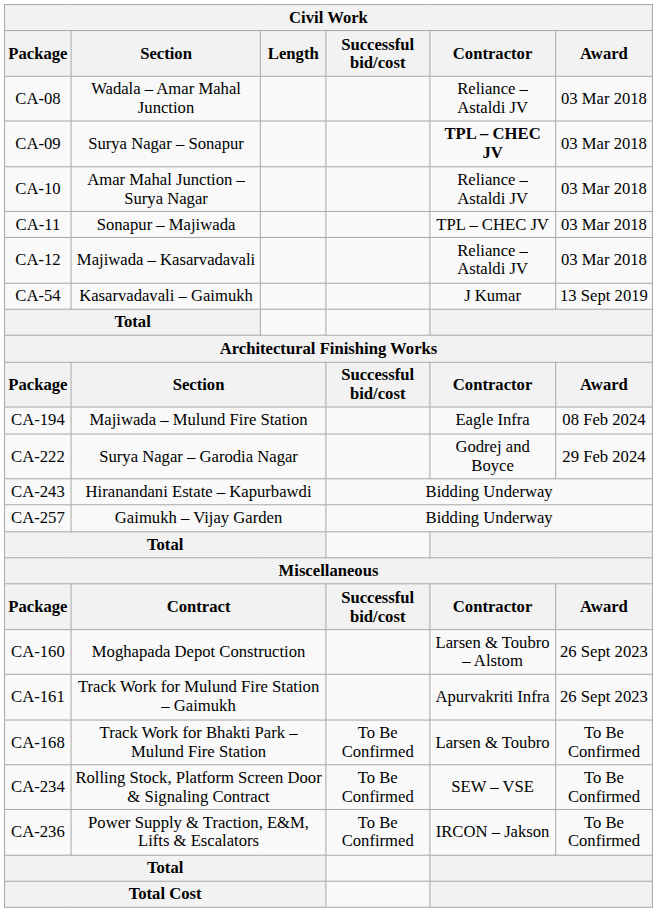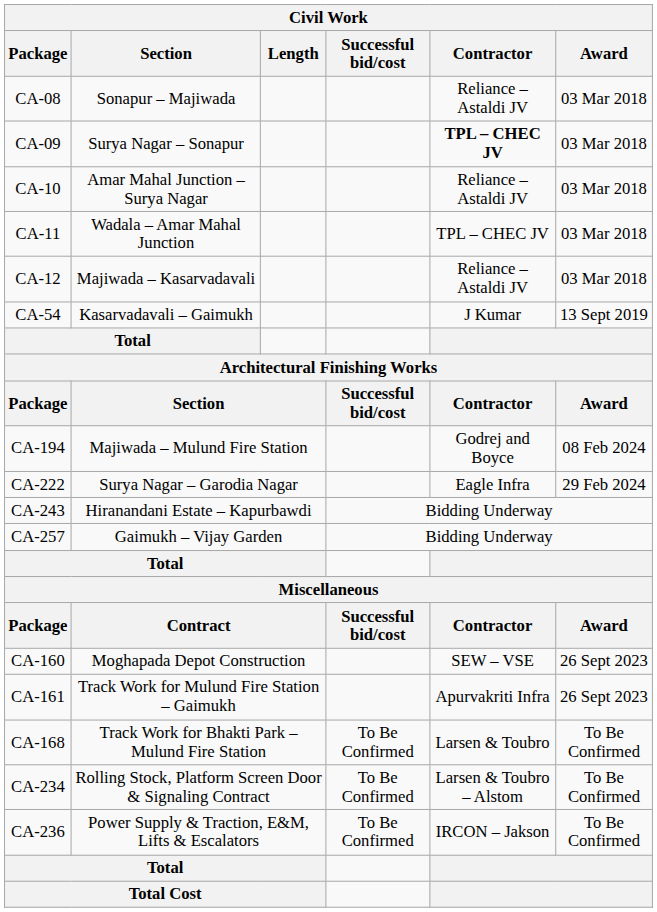(166, 98) Wadala – Amar Mahal Junction -> (166, 98) Sonapur – Majiwada
(166, 224) Sonapur – Majiwada -> (166, 233) Wadala – Amar Mahal Junction
(493, 420) Eagle Infra -> (493, 448) Godrej and Boyce
(493, 456) Godrej and Boyce -> (493, 484) Eagle Infra
(493, 651) Larsen & Toubro – Alstom -> (493, 661) SEW – VSE
(493, 787) SEW – VSE -> (493, 787) Larsen & Toubro – Alstom
